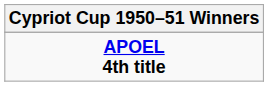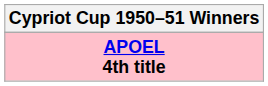(134, 56) no background -> (134, 56) pink background
